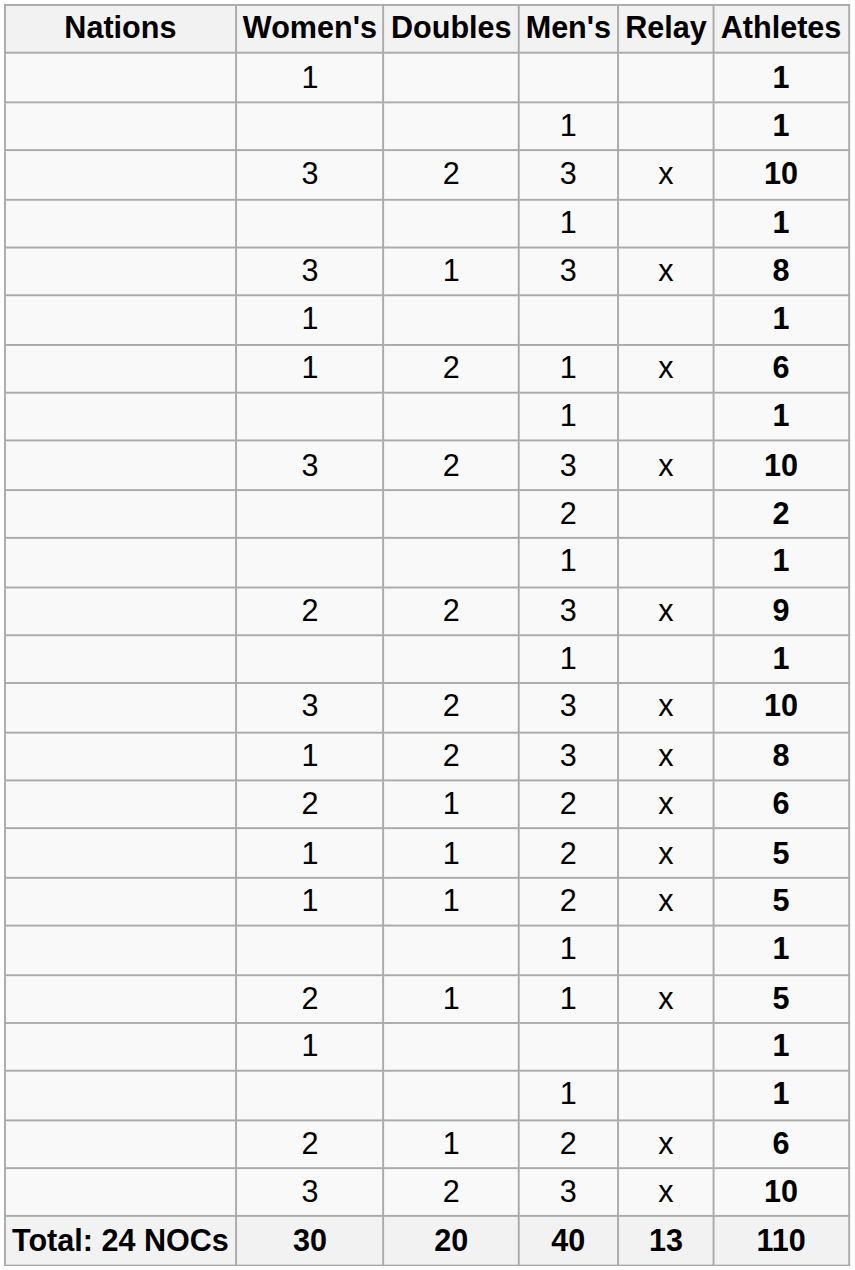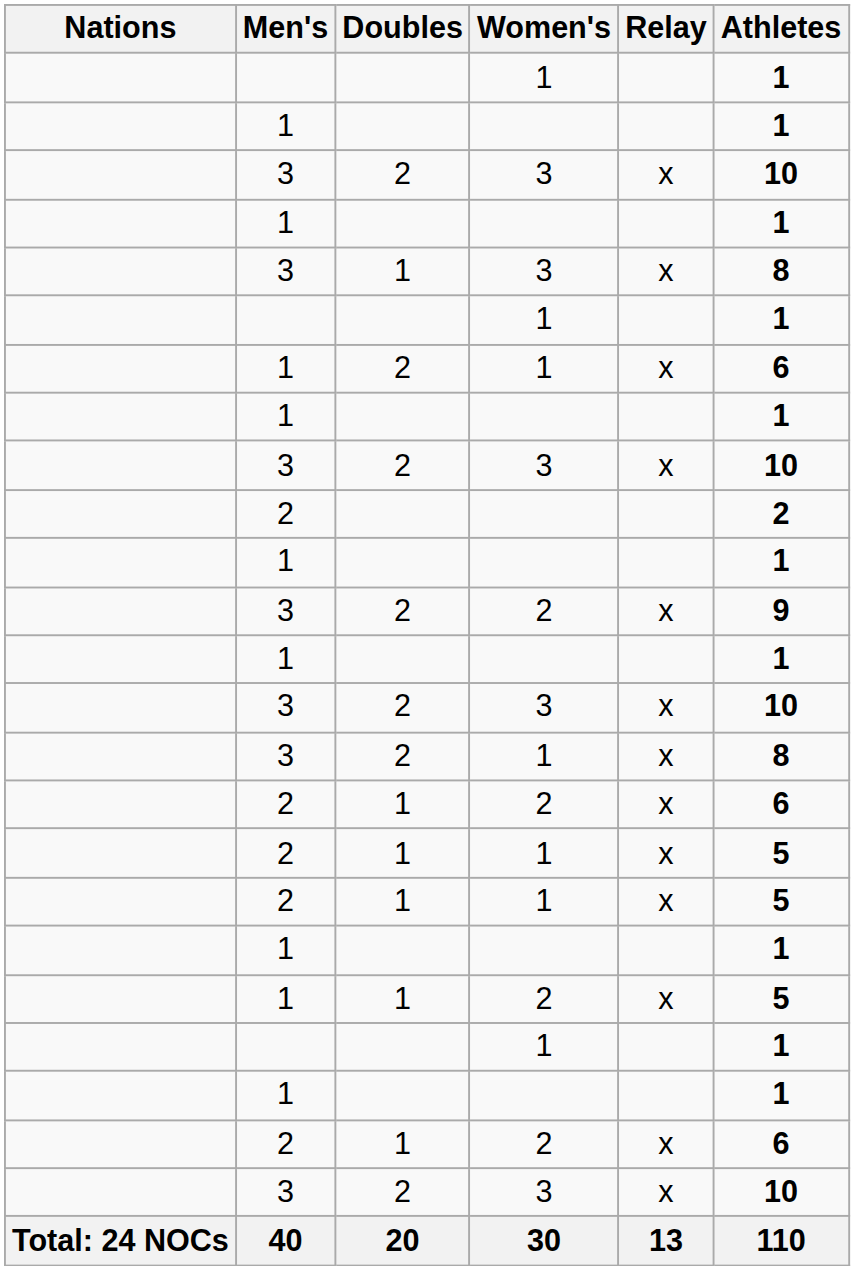columns swapped: (568, 28) <-> (310, 28)
